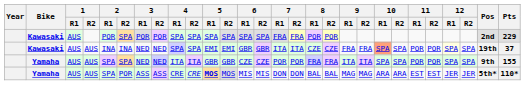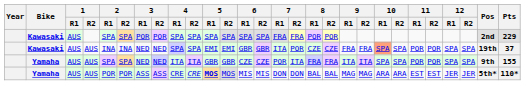(108, 35) POR -> (108, 35) SPA
(297, 48) ITA -> (297, 48) POR
(451, 48) lightyellow background -> (451, 48) no background
(297, 61) POR -> (297, 61) ITA
(108, 73) SPA -> (108, 73) POR
